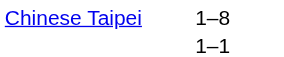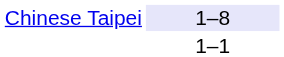(213, 17) no background -> (213, 17) lavender background
